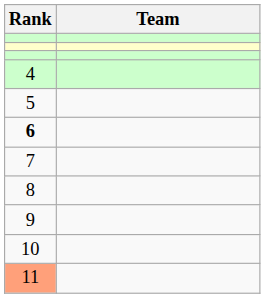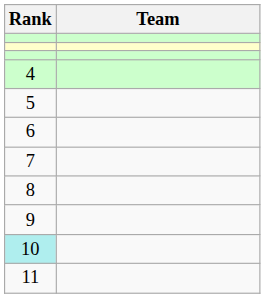(30, 132) bold -> (30, 132) normal
(30, 248) no background -> (30, 248) paleturquoise background
(30, 277) lightsalmon background -> (30, 277) no background
